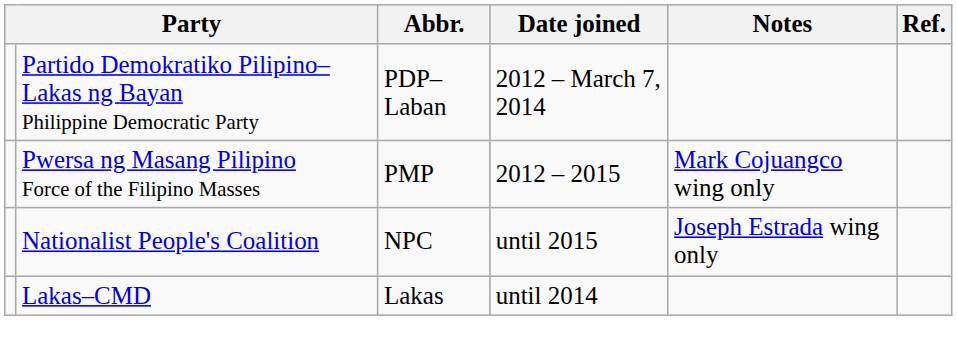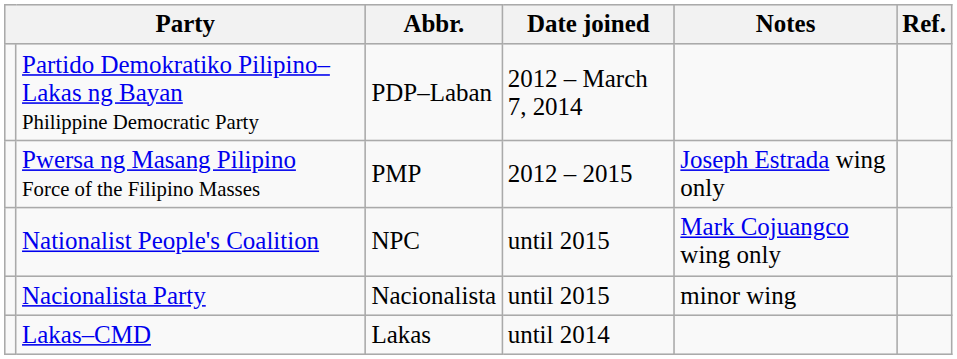(758, 173) Mark Cojuangco wing only -> (783, 173) Joseph Estrada wing only
(777, 241) Joseph Estrada wing only -> (765, 241) Mark Cojuangco wing only
+ row: (114, 294)
